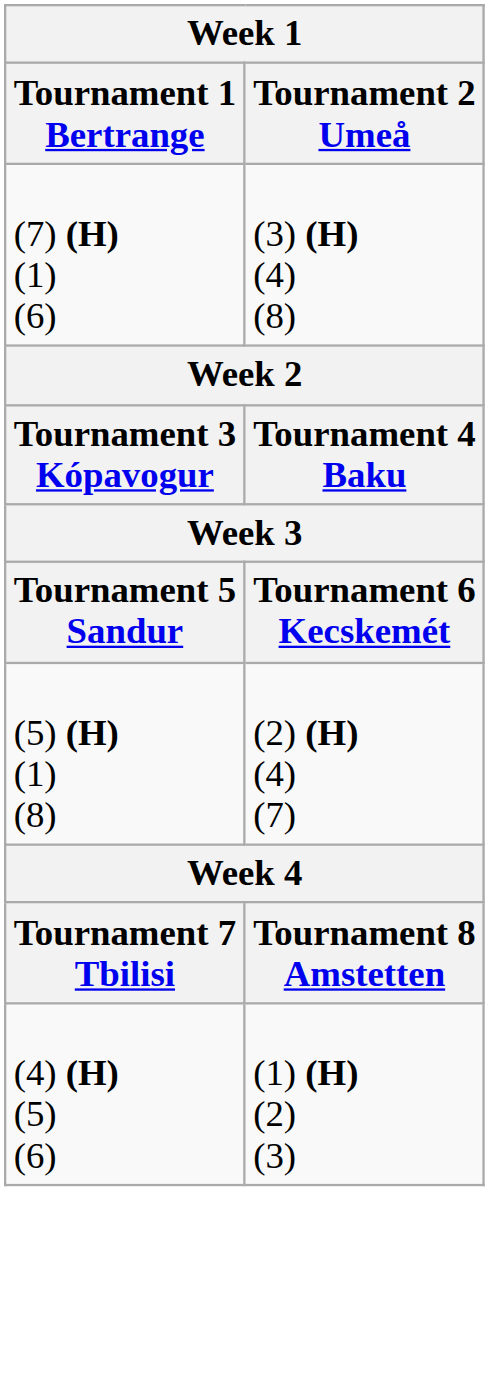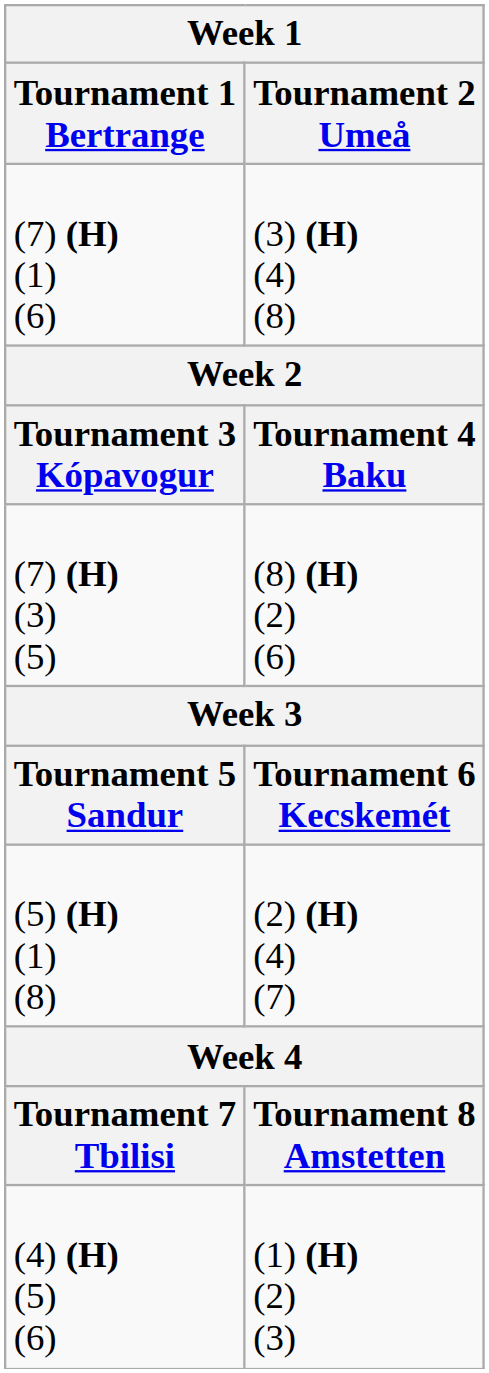+ row: (66, 615)
